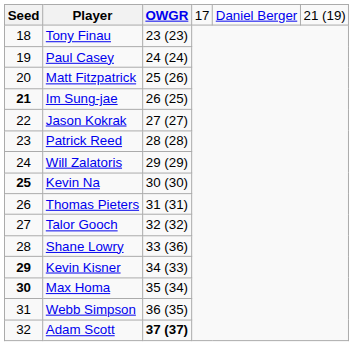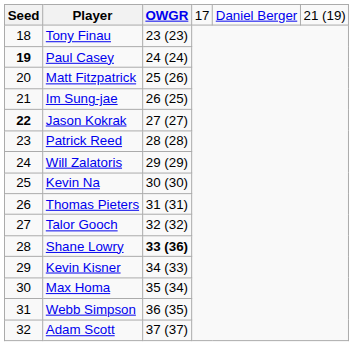(24, 57) normal -> (24, 57) bold
(24, 99) bold -> (24, 99) normal
(24, 120) normal -> (24, 120) bold
(24, 183) bold -> (24, 183) normal
(167, 246) normal -> (167, 246) bold
(24, 267) bold -> (24, 267) normal
(24, 288) bold -> (24, 288) normal
(167, 330) bold -> (167, 330) normal
